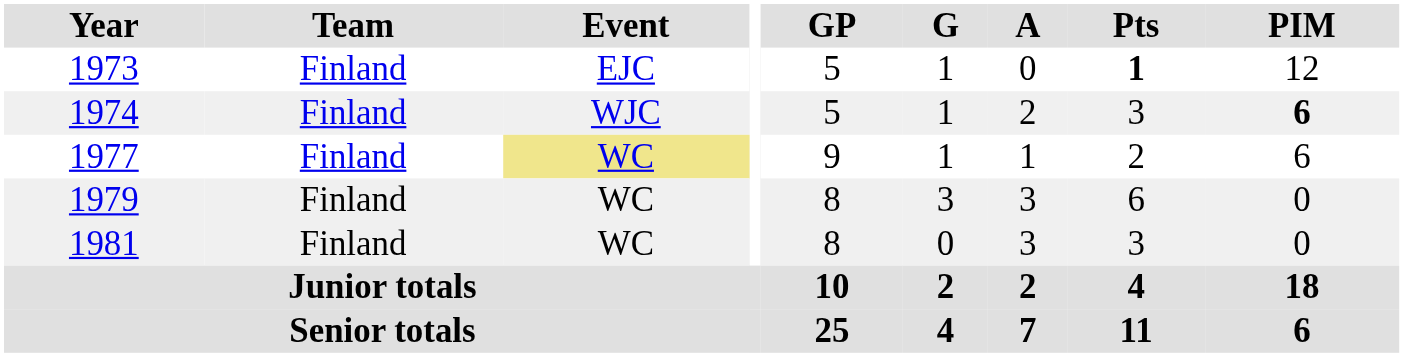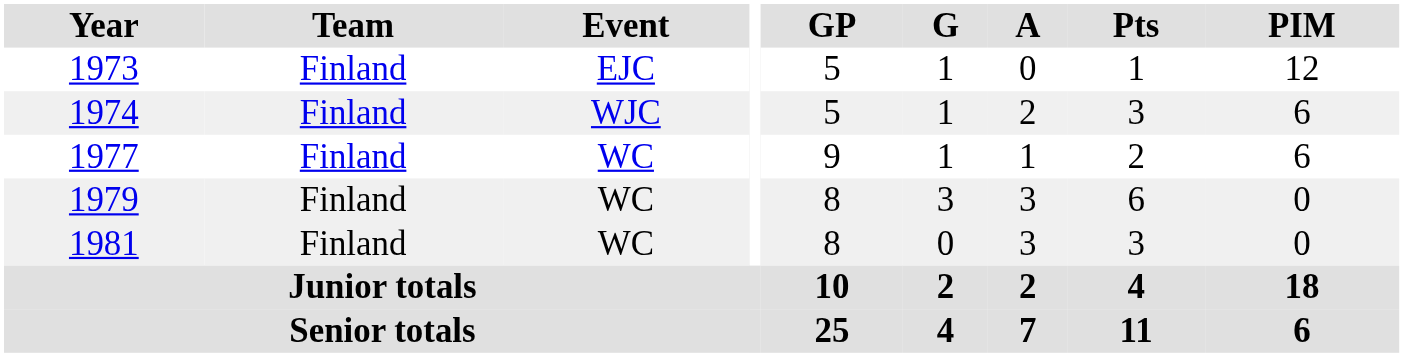(1136, 68) bold -> (1136, 68) normal
(1302, 112) bold -> (1302, 112) normal
(626, 156) khaki background -> (626, 156) no background
